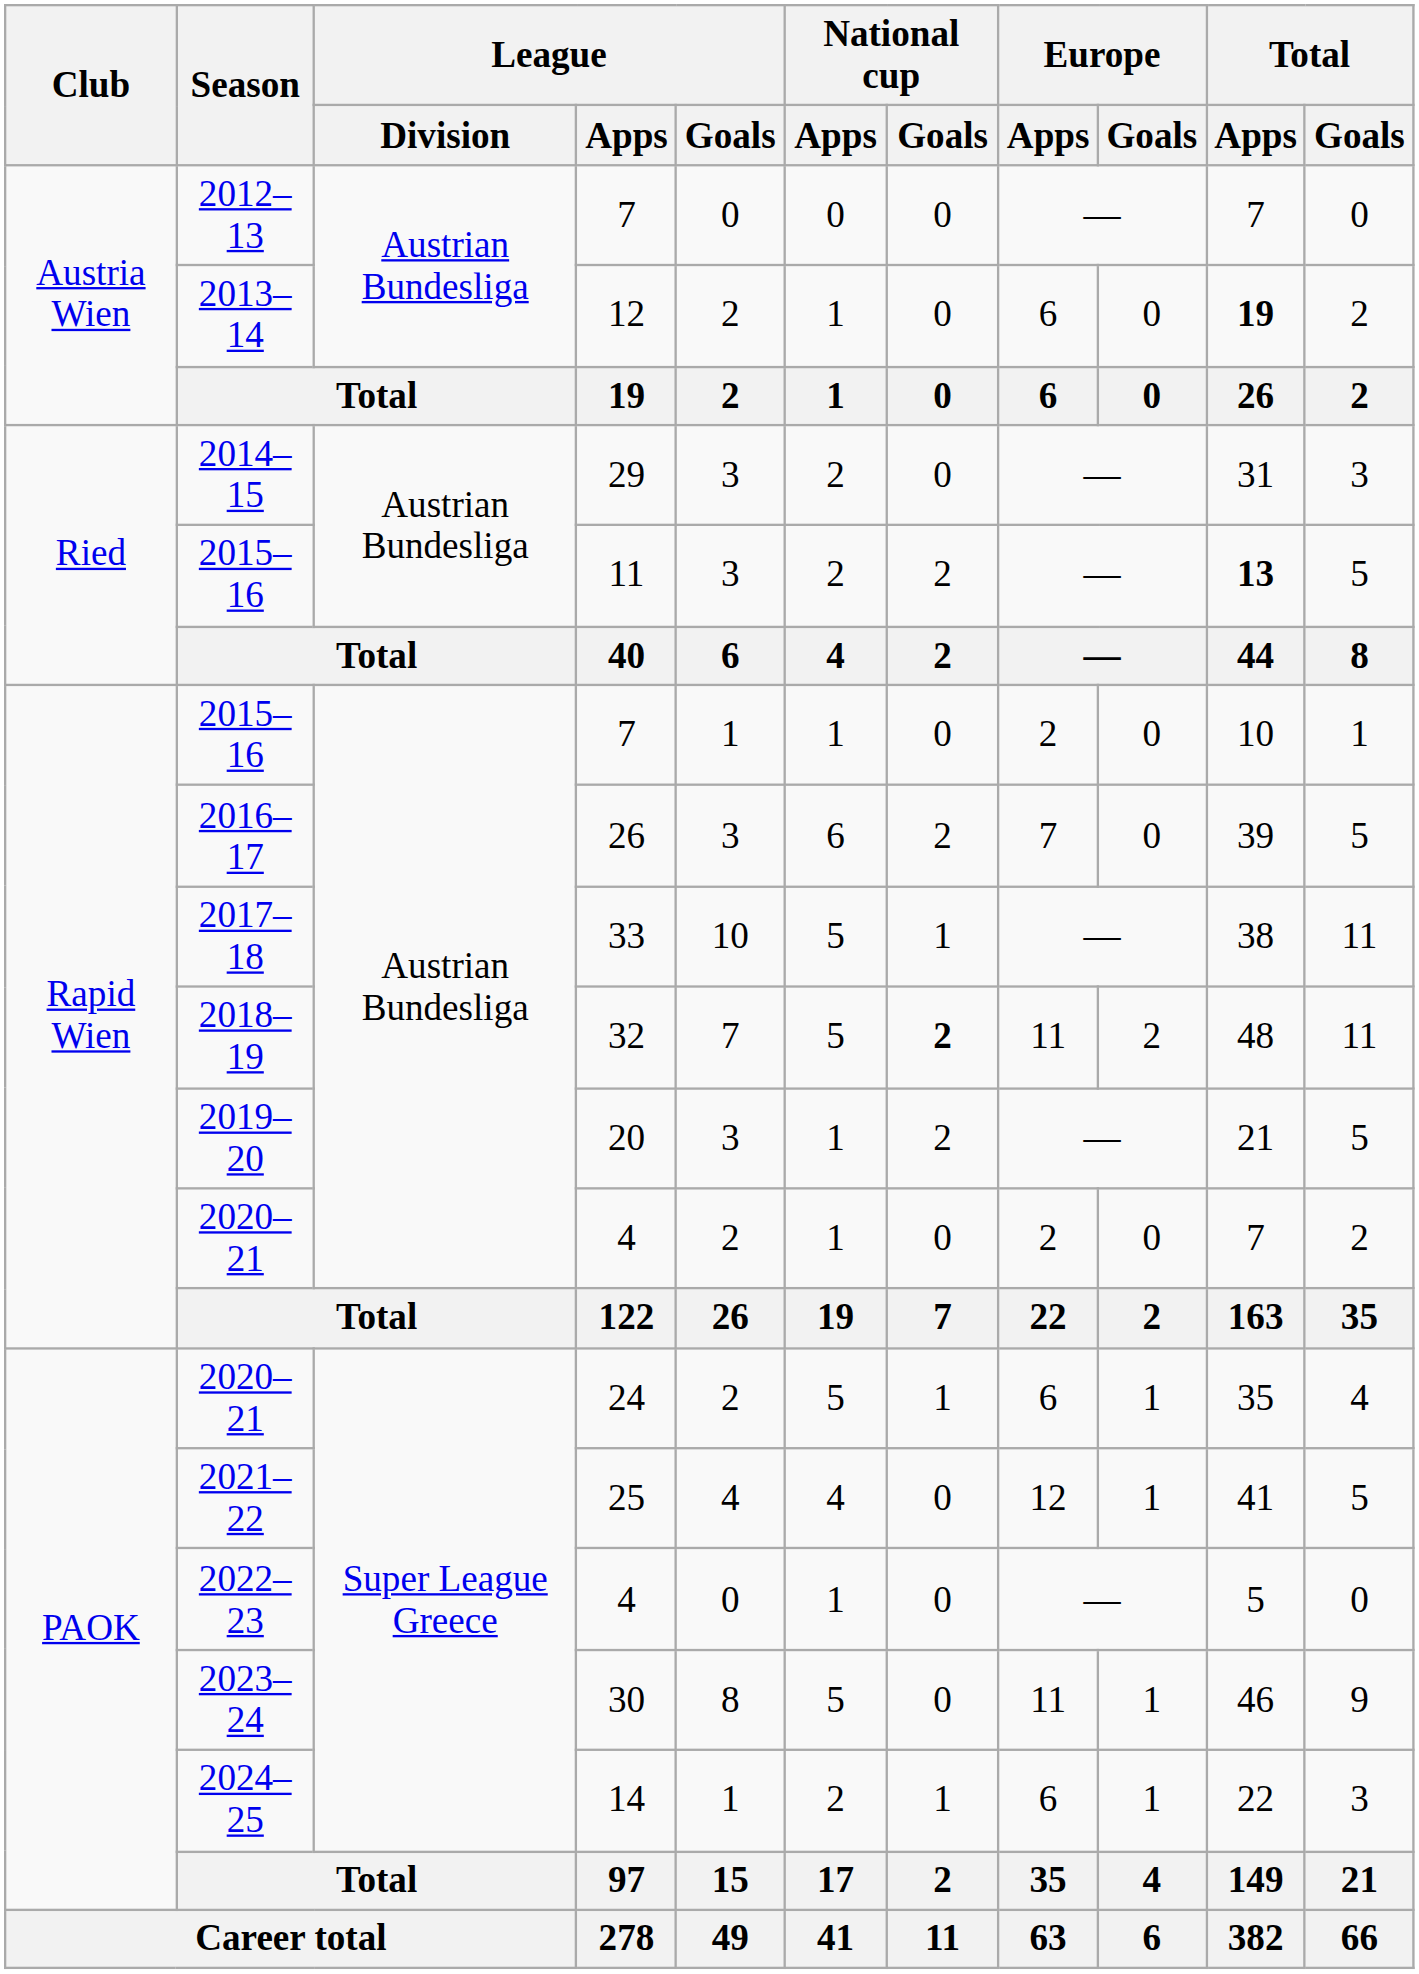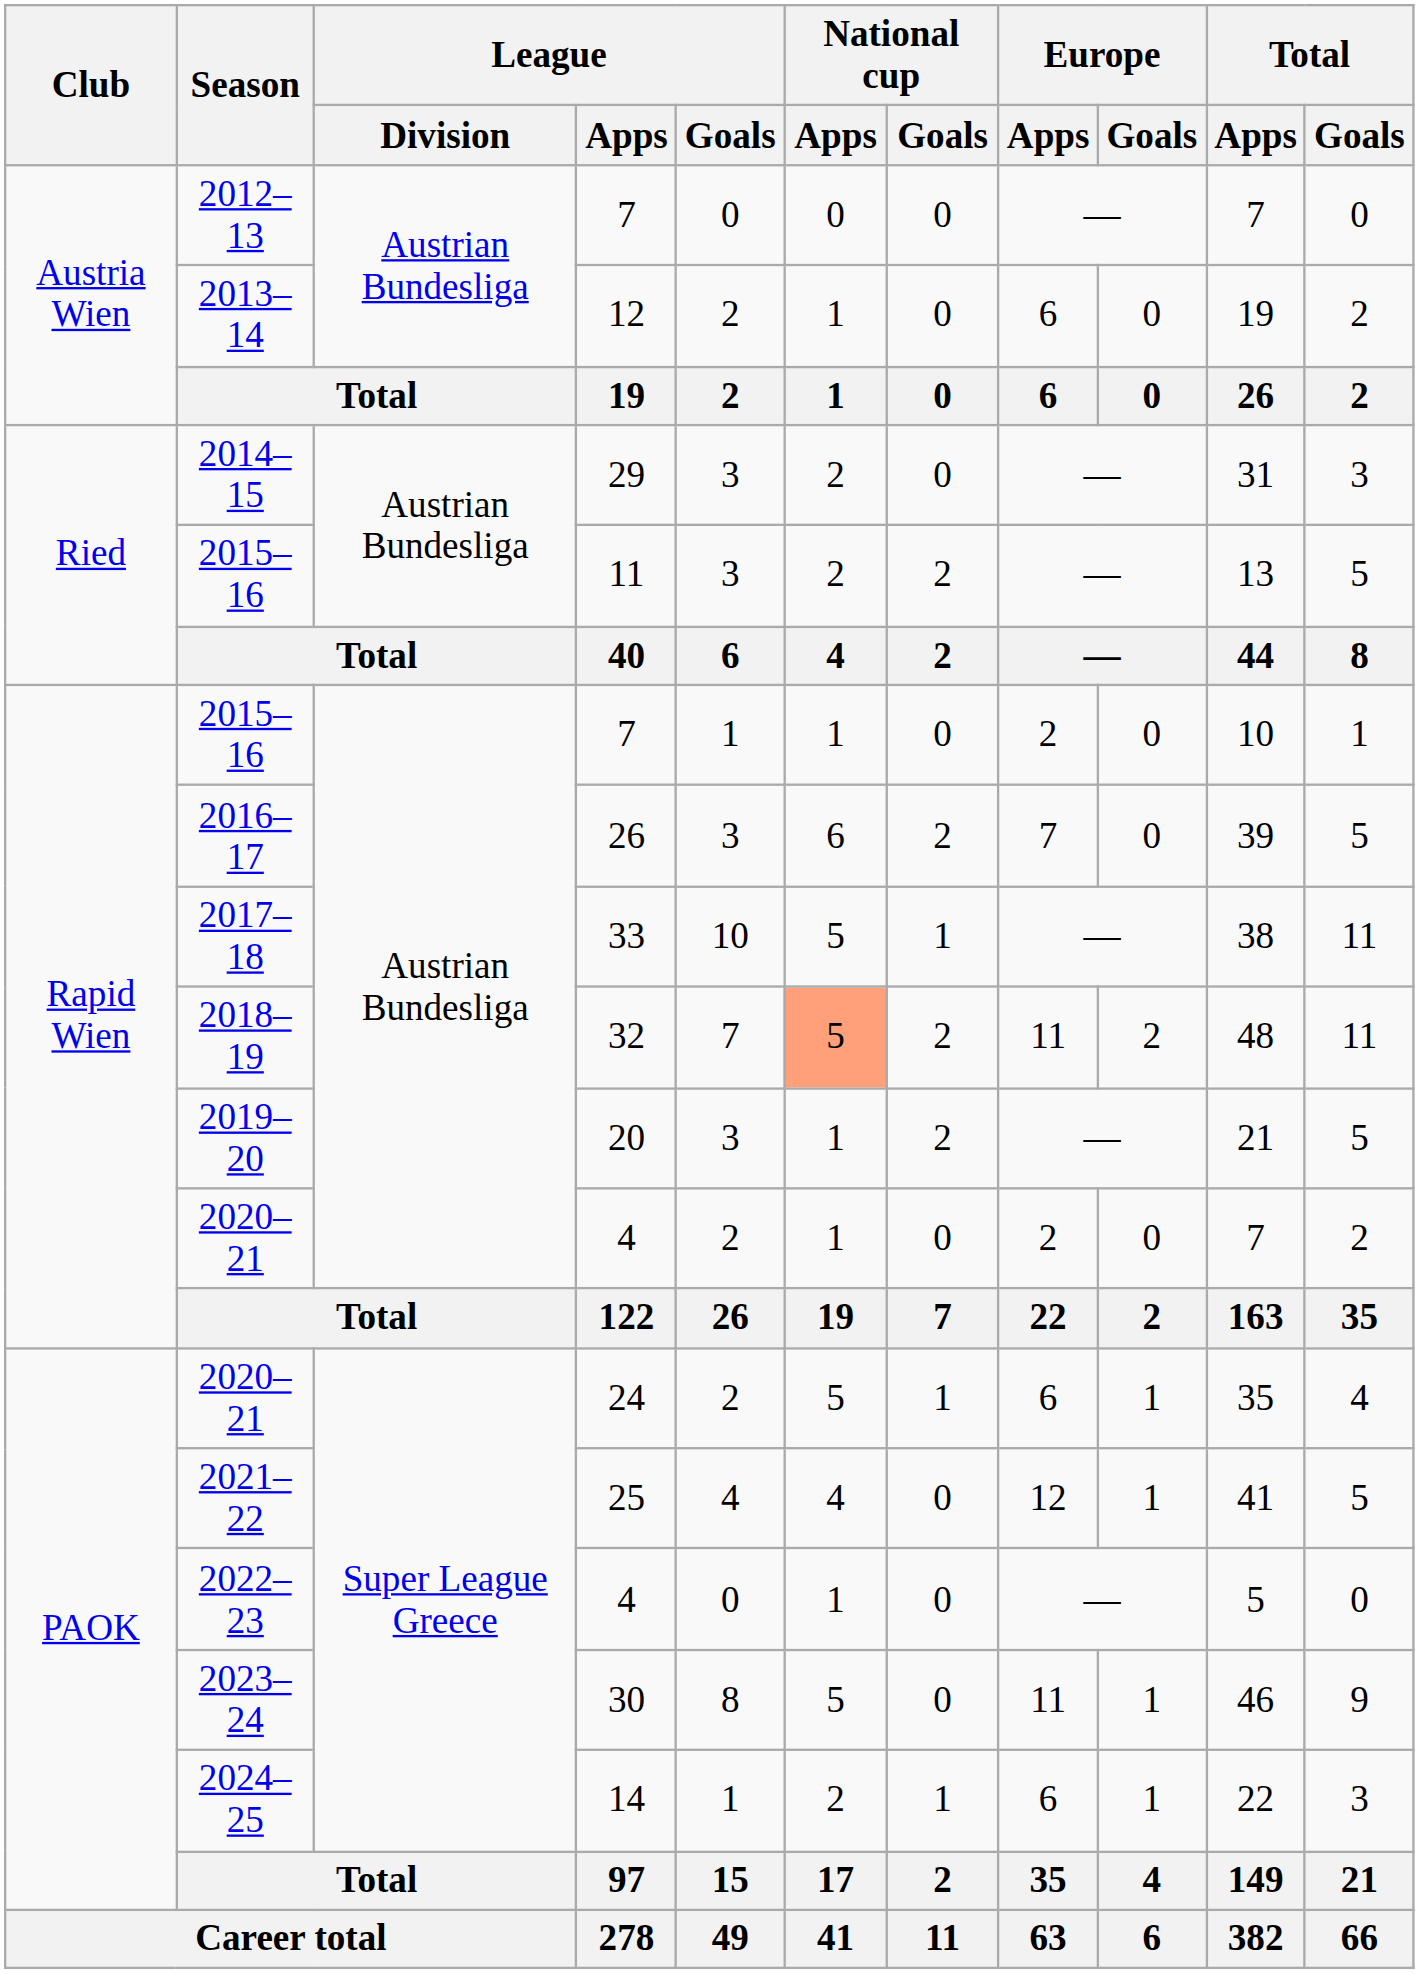(1256, 314) bold -> (1256, 314) normal
(1256, 575) bold -> (1256, 575) normal
(836, 1036) no background -> (836, 1036) lightsalmon background
(943, 1036) bold -> (943, 1036) normal
